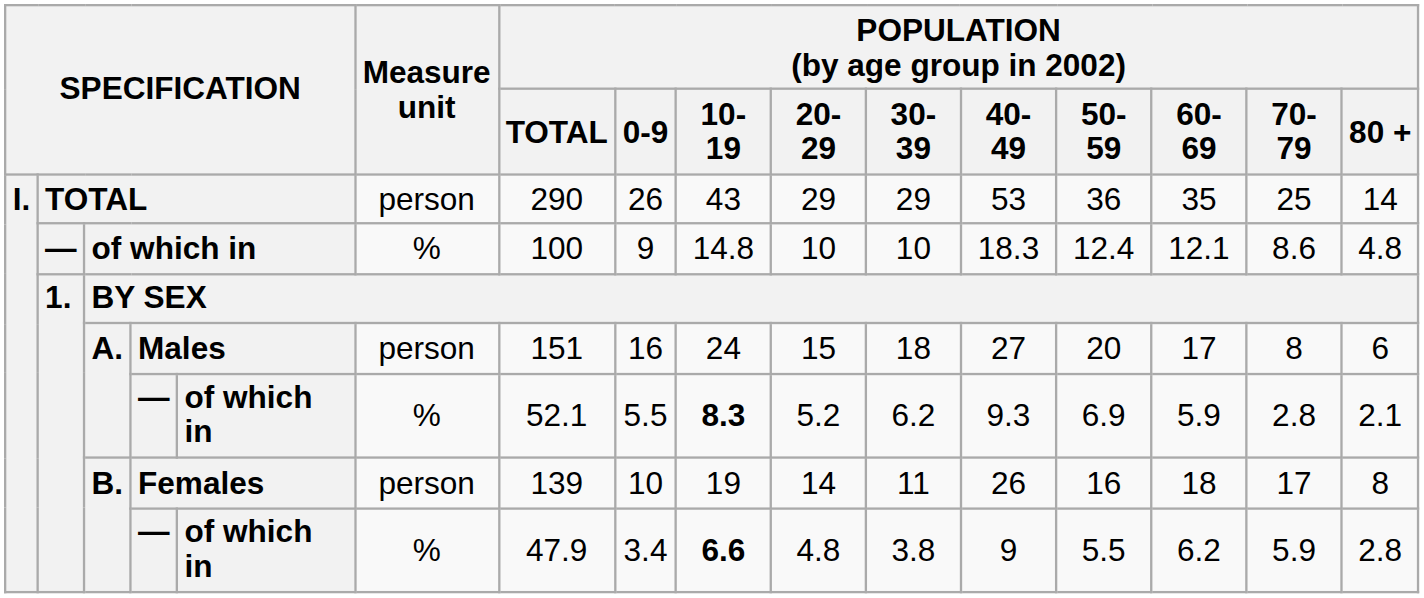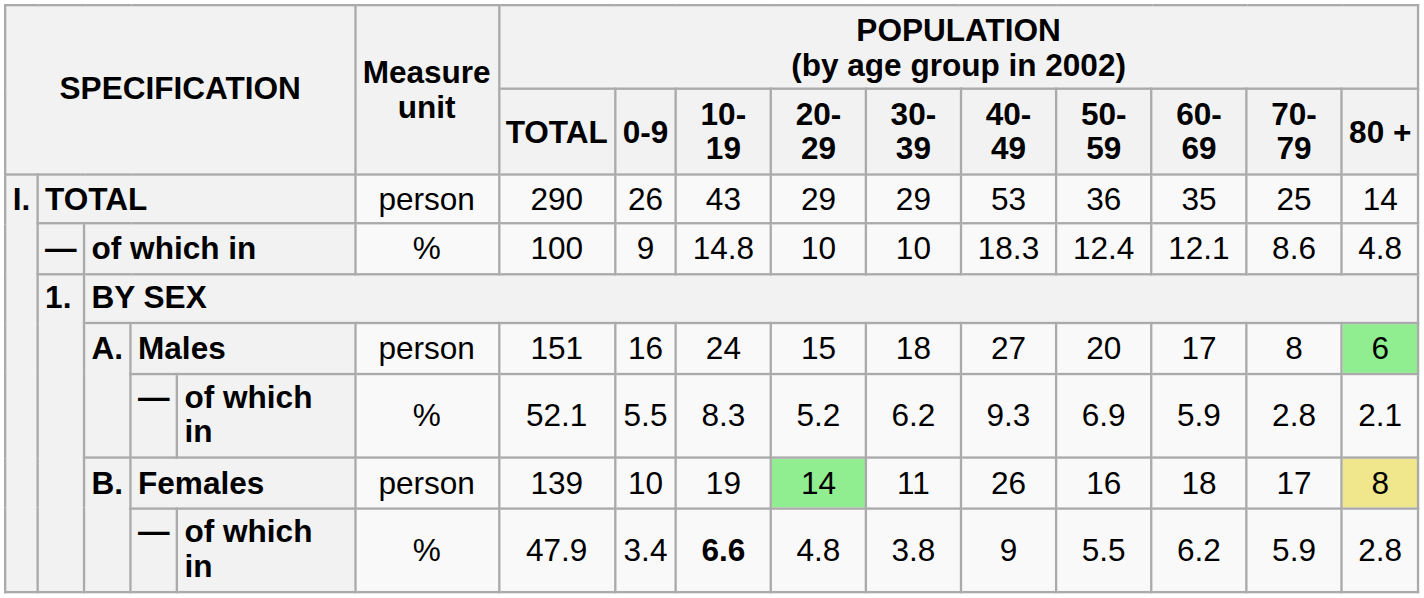(1380, 348) no background -> (1380, 348) lightgreen background
(723, 415) bold -> (723, 415) normal
(818, 482) no background -> (818, 482) lightgreen background
(1380, 482) no background -> (1380, 482) khaki background
